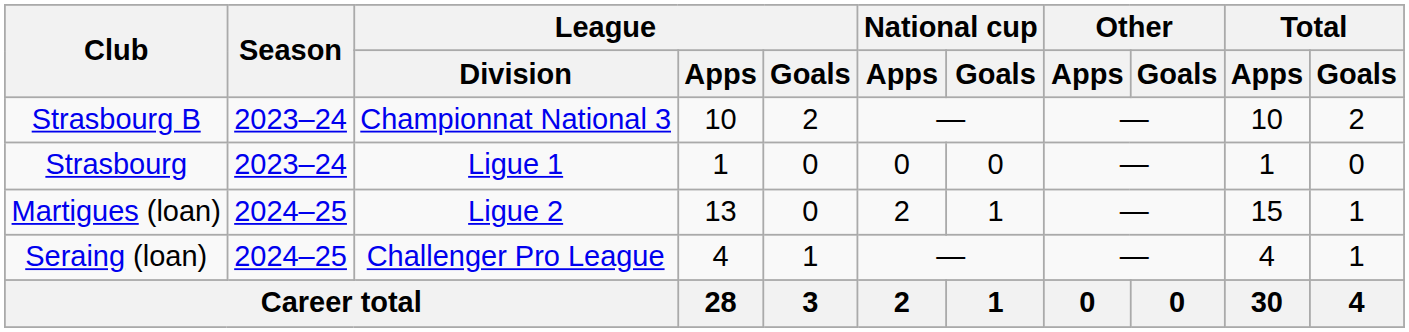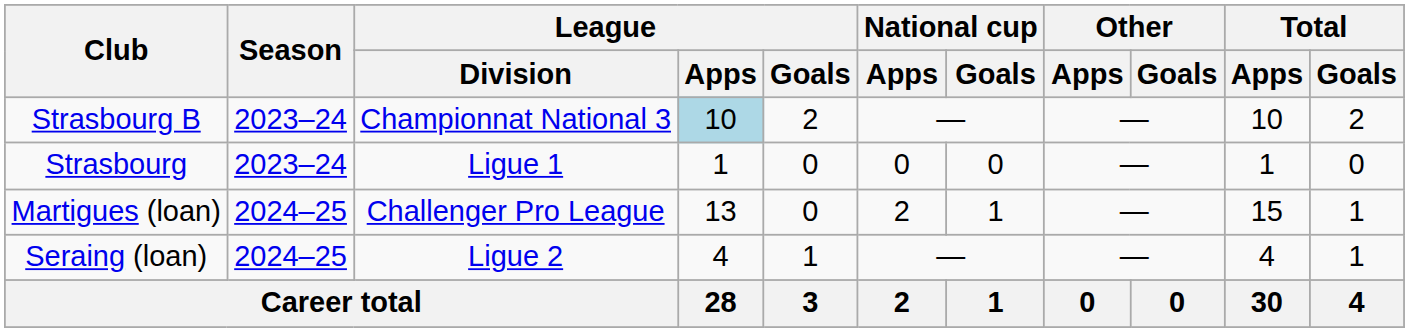(721, 119) no background -> (721, 119) lightblue background
(516, 211) Ligue 2 -> (516, 211) Challenger Pro League
(516, 257) Challenger Pro League -> (516, 257) Ligue 2
